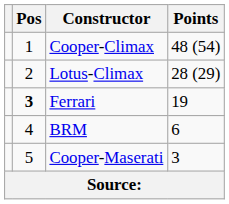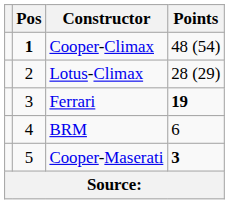(29, 46) normal -> (29, 46) bold
(29, 102) bold -> (29, 102) normal
(180, 102) normal -> (180, 102) bold
(175, 157) normal -> (175, 157) bold
